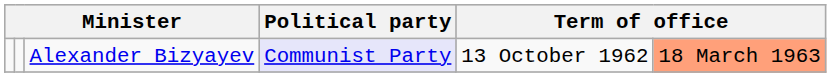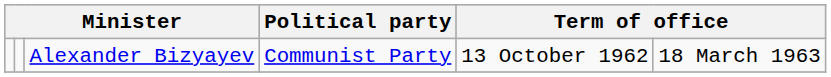(358, 56) lavender background -> (358, 56) no background
(740, 56) lightsalmon background -> (740, 56) no background
